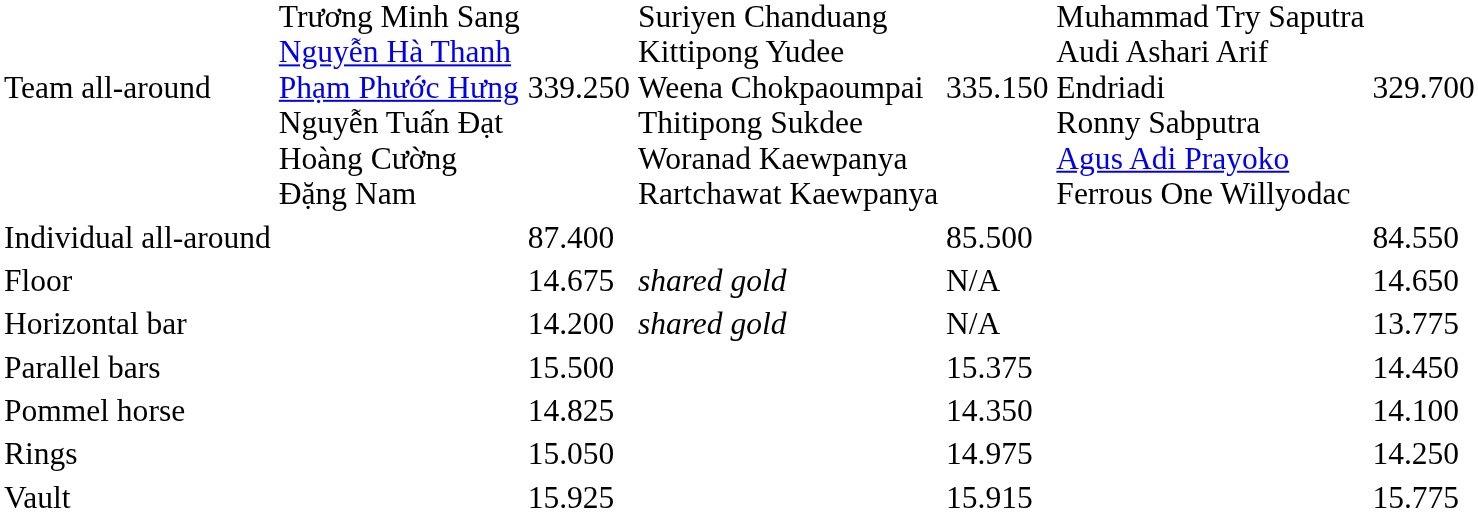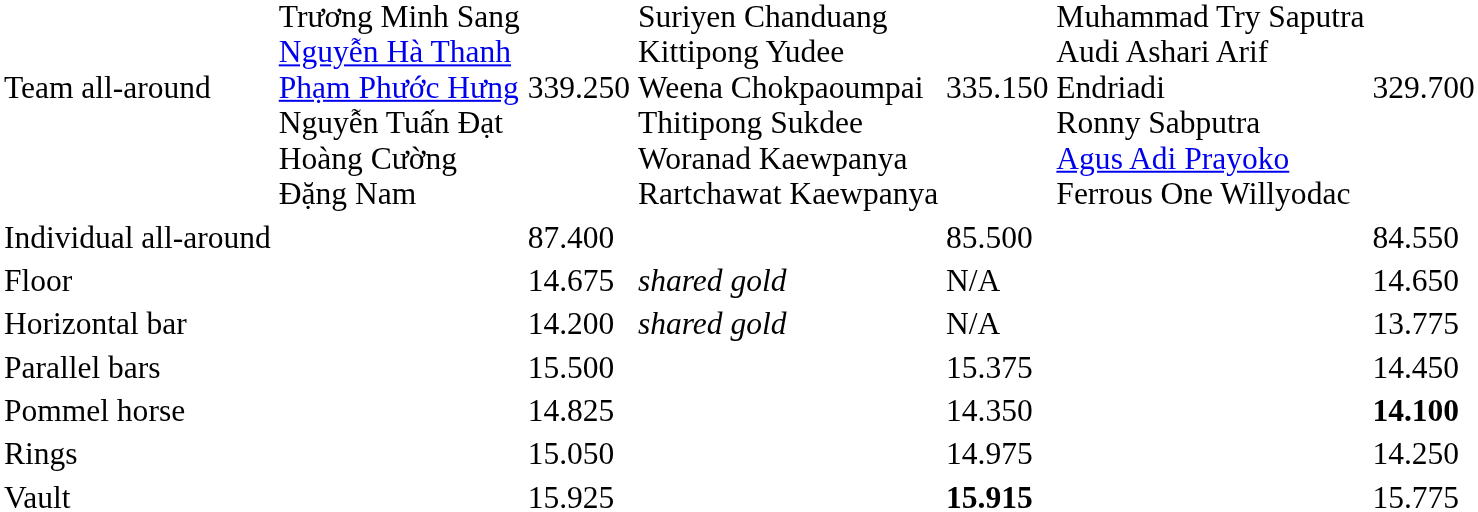(1416, 410) normal -> (1416, 410) bold
(989, 497) normal -> (989, 497) bold
